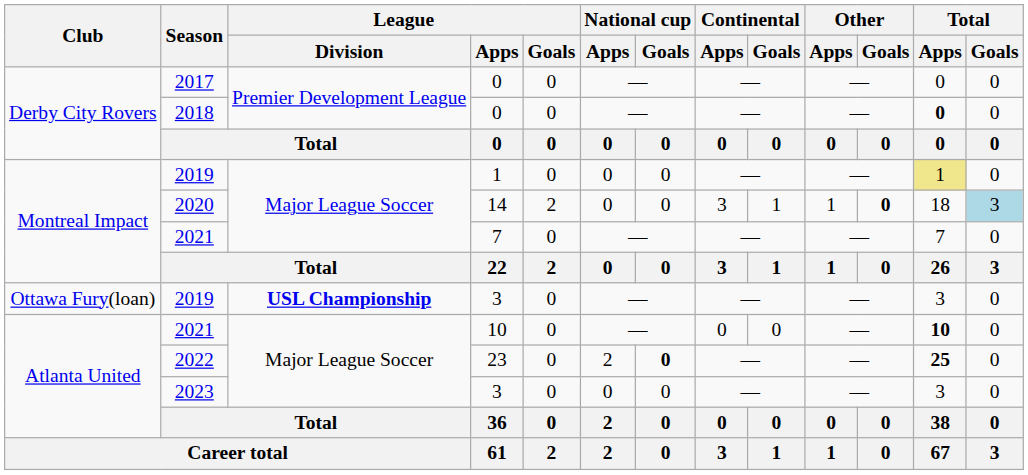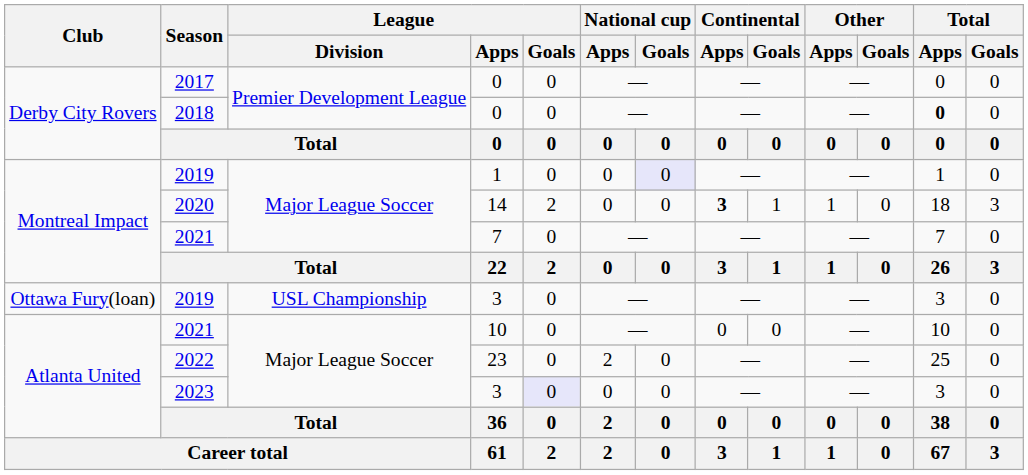(666, 174) no background -> (666, 174) lavender background
(940, 174) khaki background -> (940, 174) no background
(722, 205) normal -> (722, 205) bold
(886, 205) bold -> (886, 205) normal
(995, 205) lightblue background -> (995, 205) no background
(349, 298) bold -> (349, 298) normal
(940, 329) bold -> (940, 329) normal
(666, 360) bold -> (666, 360) normal
(940, 360) bold -> (940, 360) normal
(551, 391) no background -> (551, 391) lavender background
